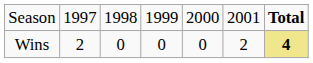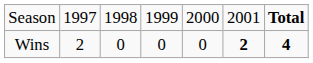(244, 44) normal -> (244, 44) bold
(286, 44) khaki background -> (286, 44) no background
